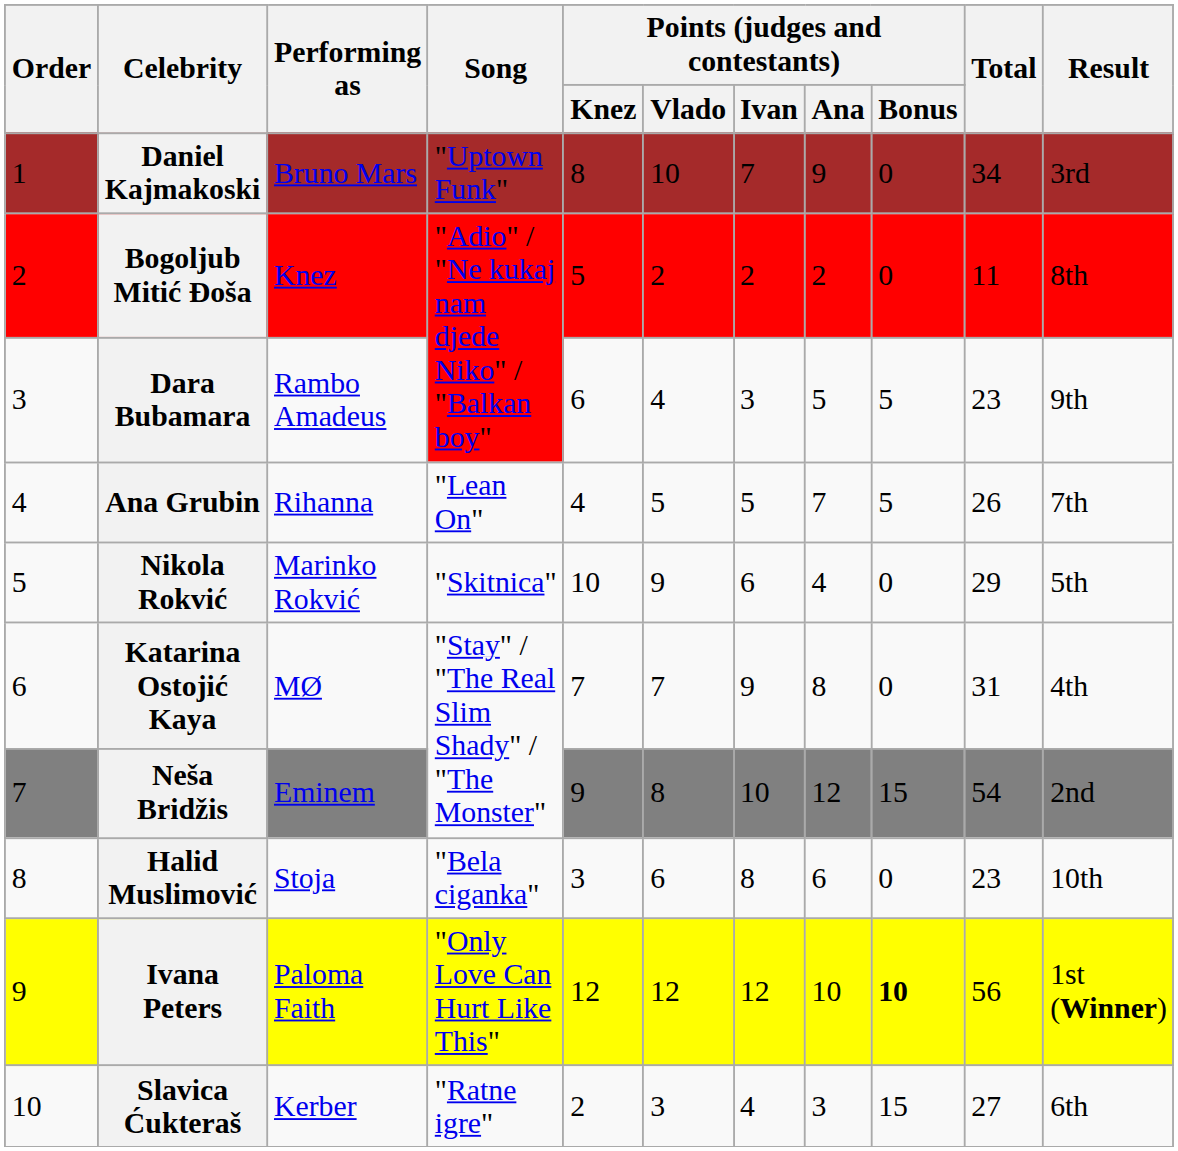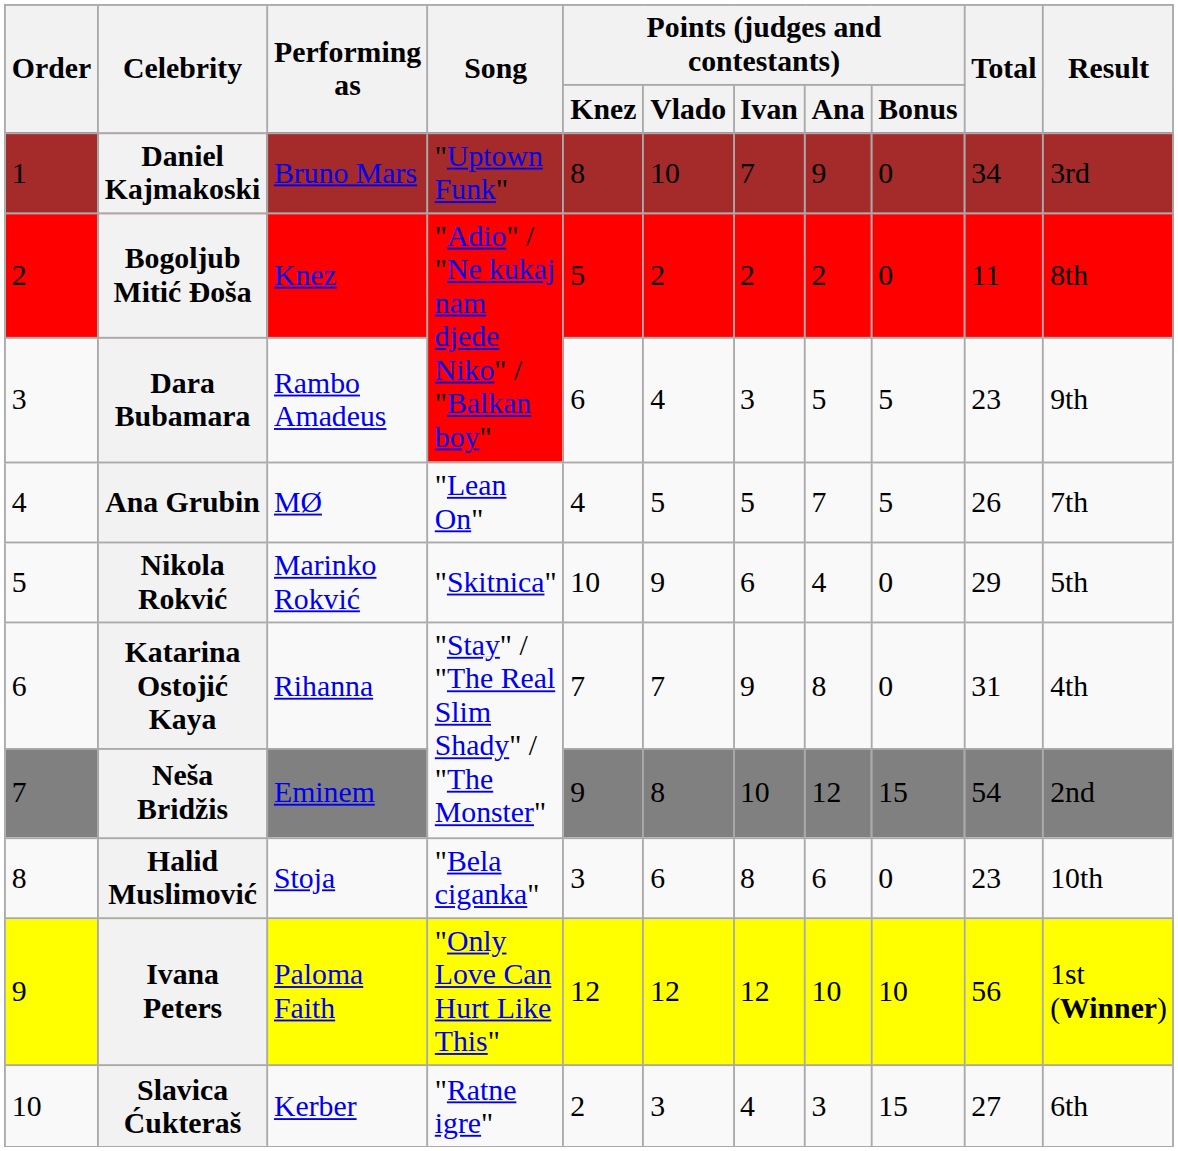(324, 501) Rihanna -> (298, 501) MØ
(298, 685) MØ -> (324, 685) Rihanna
(893, 991) bold -> (893, 991) normal
